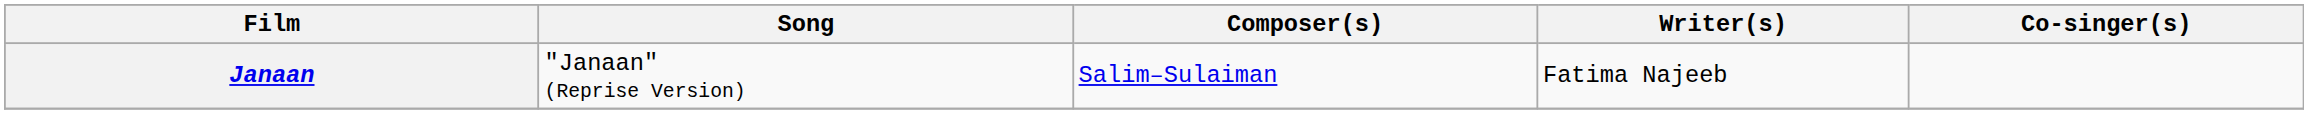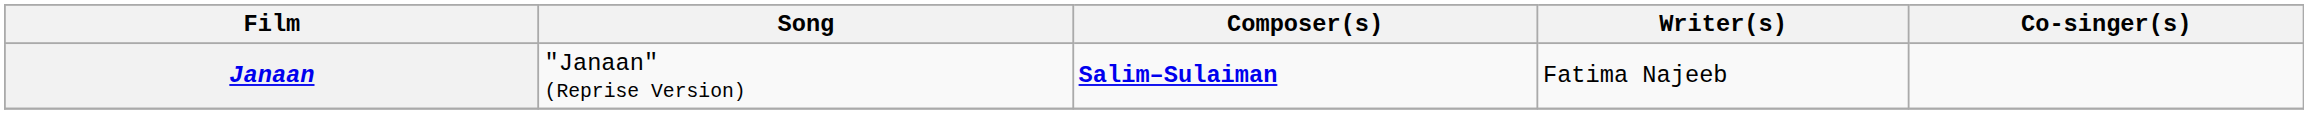(1178, 76) normal -> (1178, 76) bold
